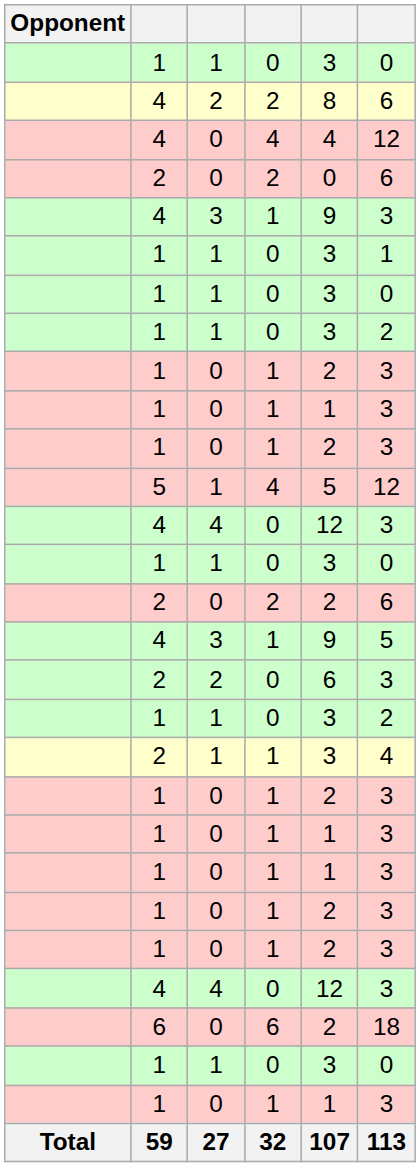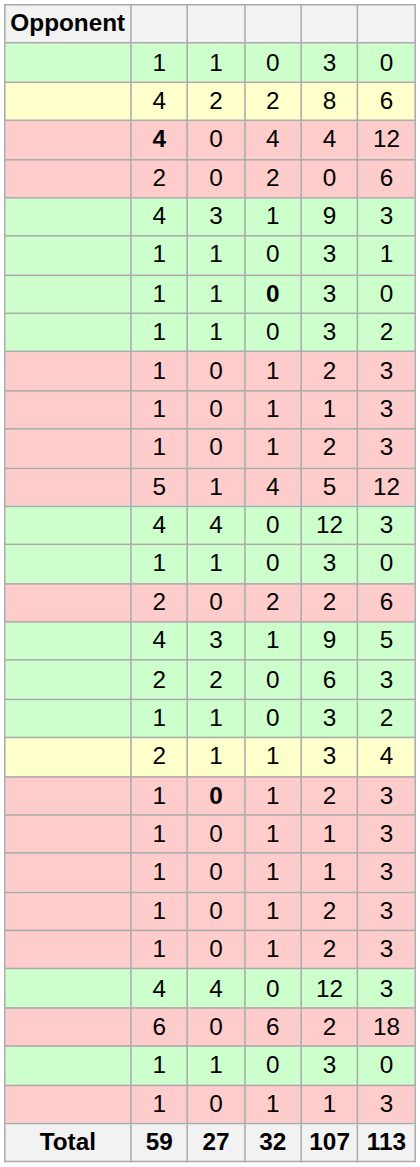(159, 139) normal -> (159, 139) bold
(273, 293) normal -> (273, 293) bold
(216, 795) normal -> (216, 795) bold
